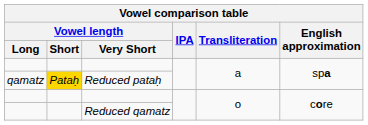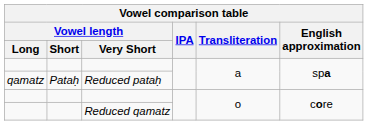(64, 80) gold background -> (64, 80) no background
